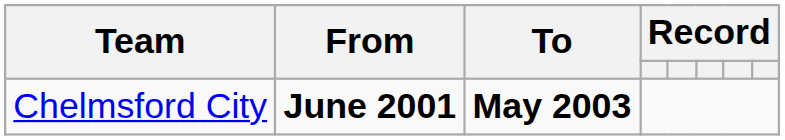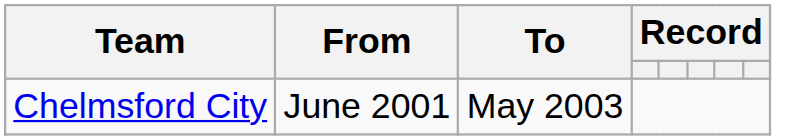(370, 105) bold -> (367, 105) normal
(552, 105) bold -> (545, 105) normal
